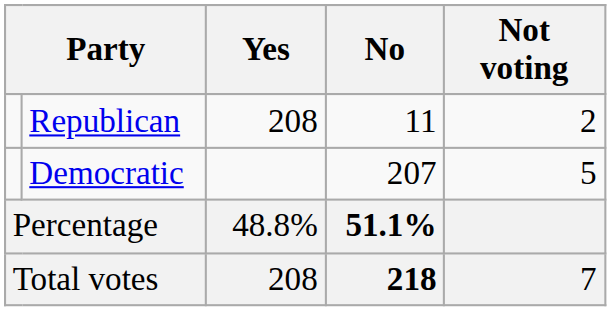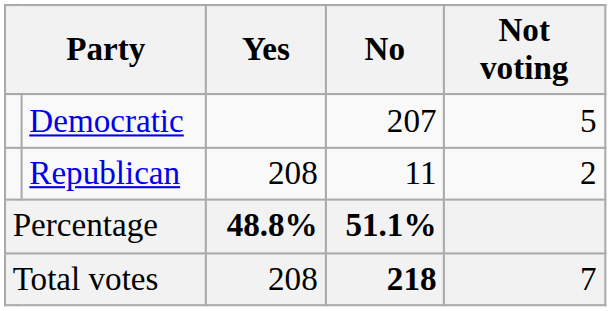rows swapped: (105, 120) <-> (107, 173)
(275, 225) normal -> (272, 225) bold
